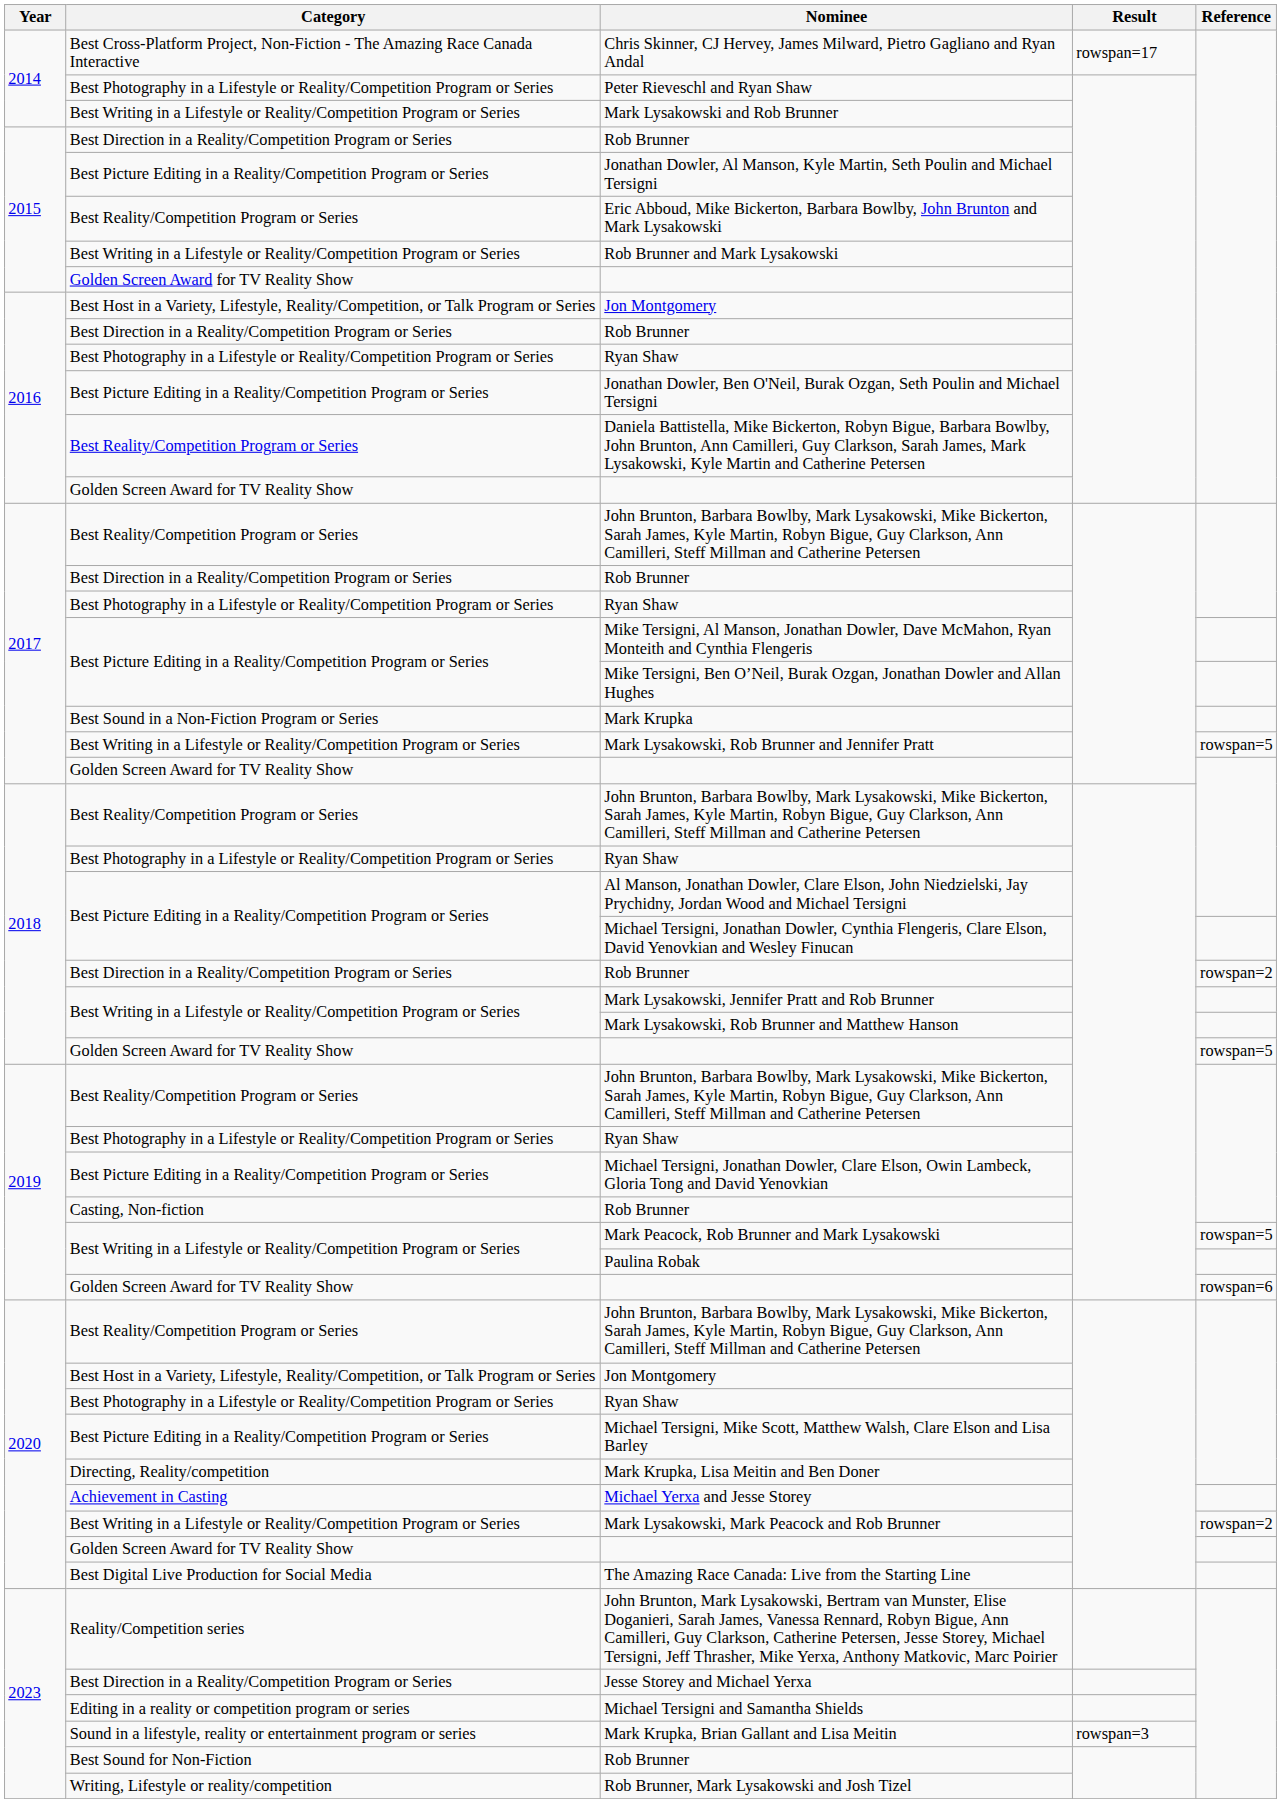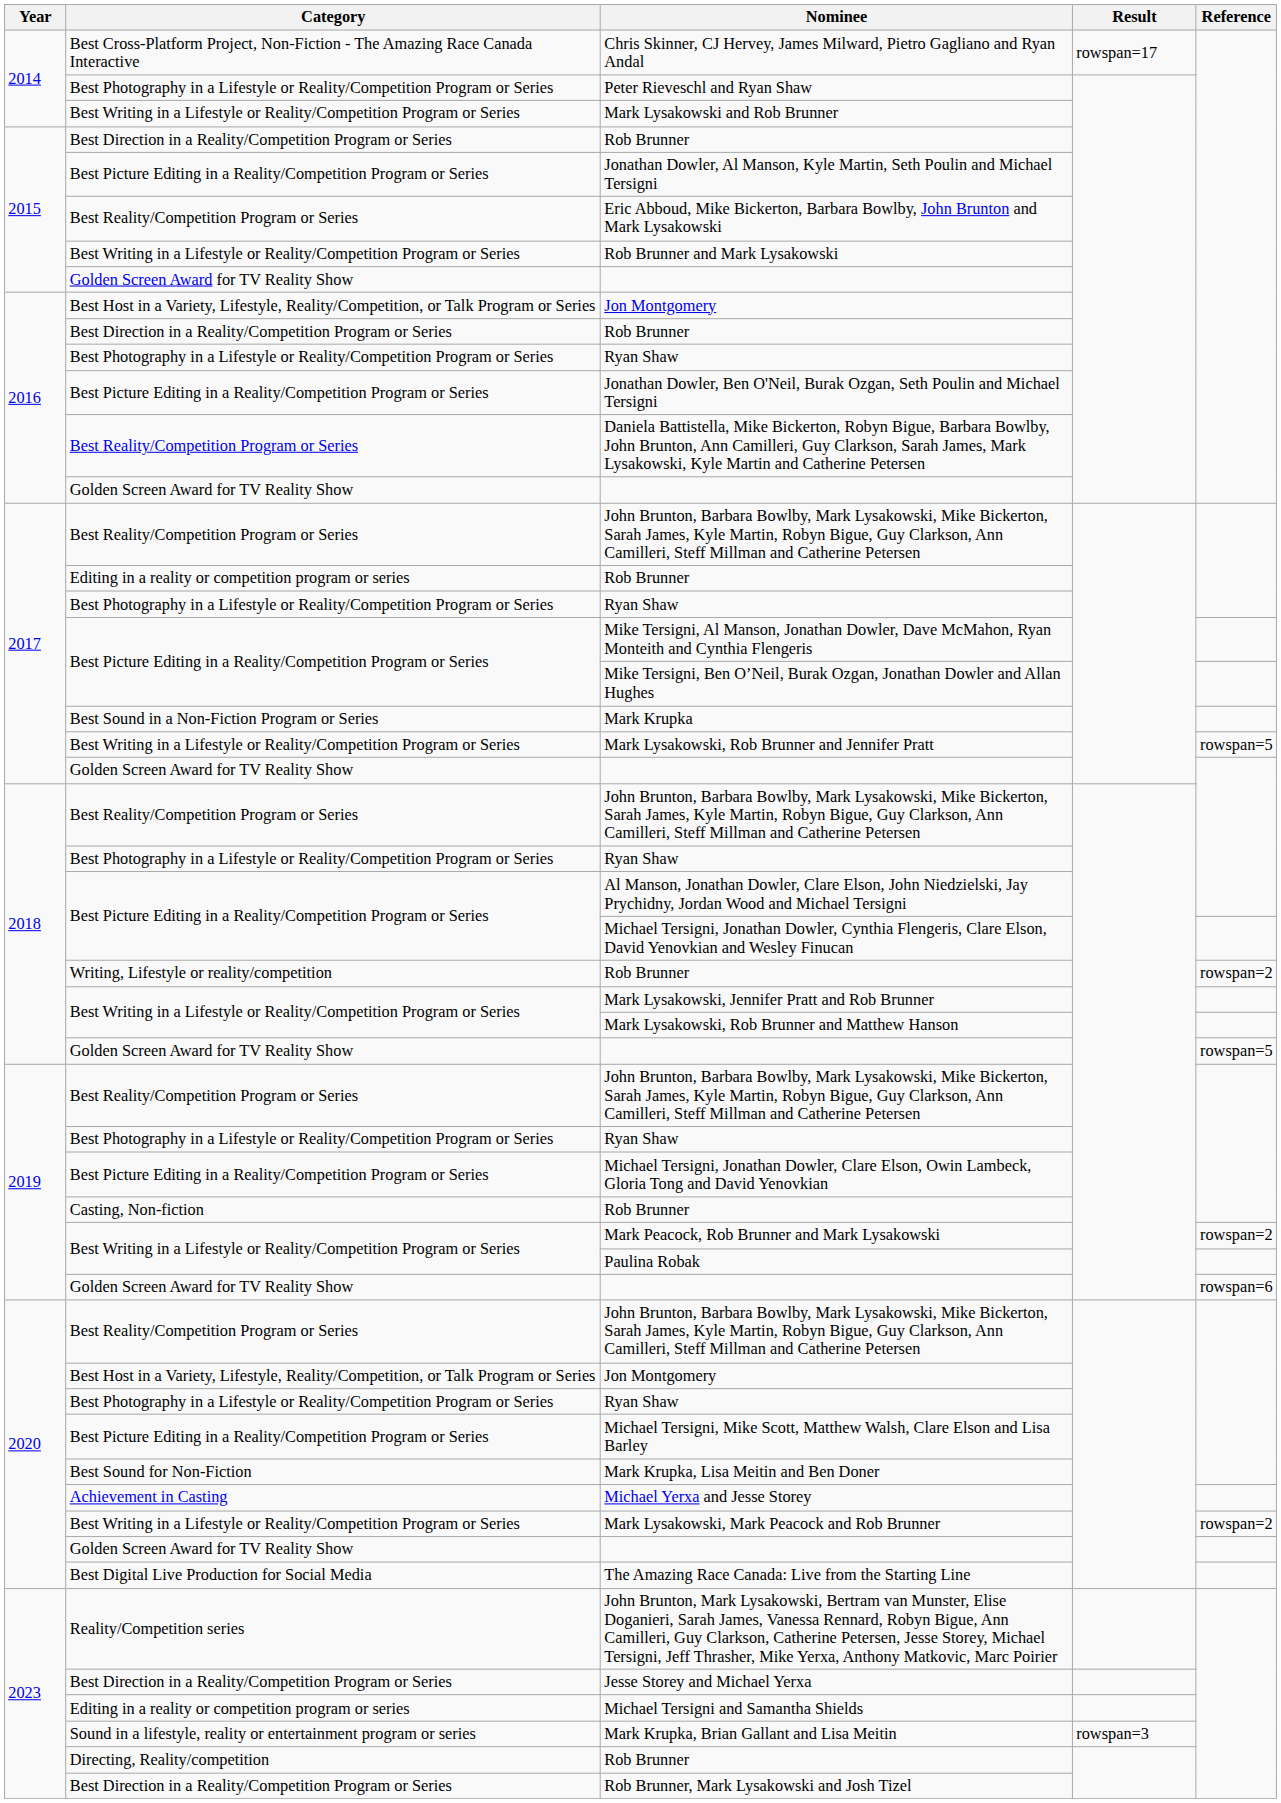(261, 578) Best Direction in a Reality/Competition Program or Series -> (240, 578) Editing in a reality or competition program or series
(261, 973) Best Direction in a Reality/Competition Program or Series -> (201, 973) Writing, Lifestyle or reality/competition
(1236, 1235) rowspan=5 -> (1236, 1235) rowspan=2
(169, 1471) Directing, Reality/competition -> (161, 1471) Best Sound for Non-Fiction
(161, 1759) Best Sound for Non-Fiction -> (169, 1759) Directing, Reality/competition
(201, 1785) Writing, Lifestyle or reality/competition -> (261, 1785) Best Direction in a Reality/Competition Program or Series
